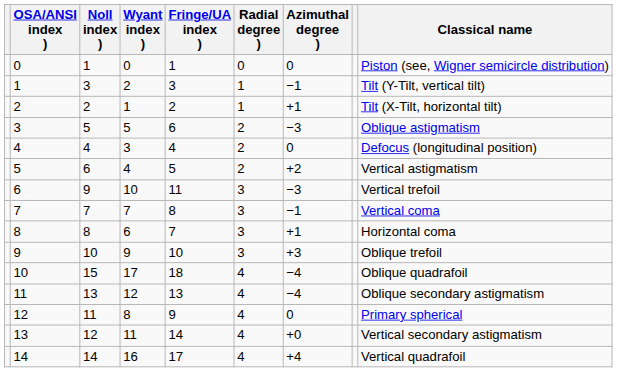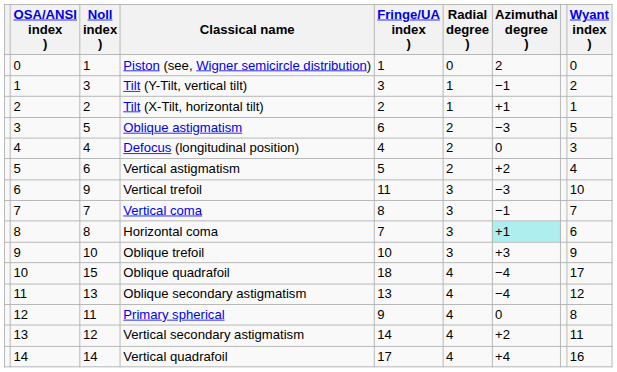columns swapped: (143, 29) <-> (485, 29)
(290, 65) 0 -> (499, 65) 2
(294, 231) no background -> (503, 231) paleturquoise background
(294, 335) +0 -> (503, 335) +2
